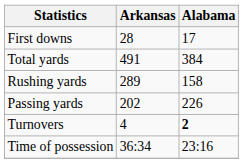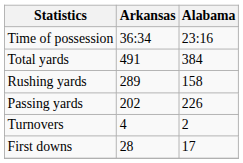rows swapped: (40, 37) <-> (60, 147)
(185, 125) bold -> (185, 125) normal
